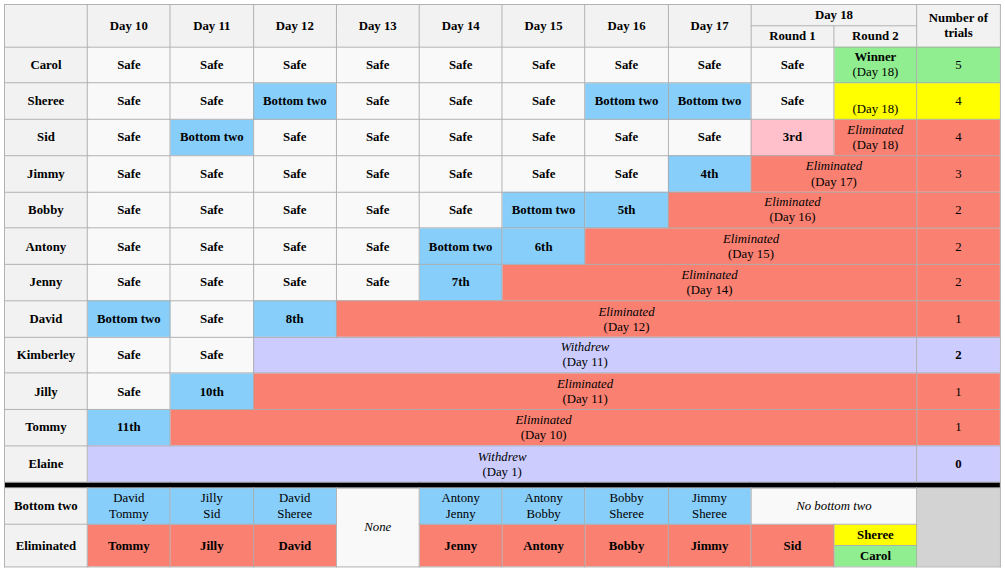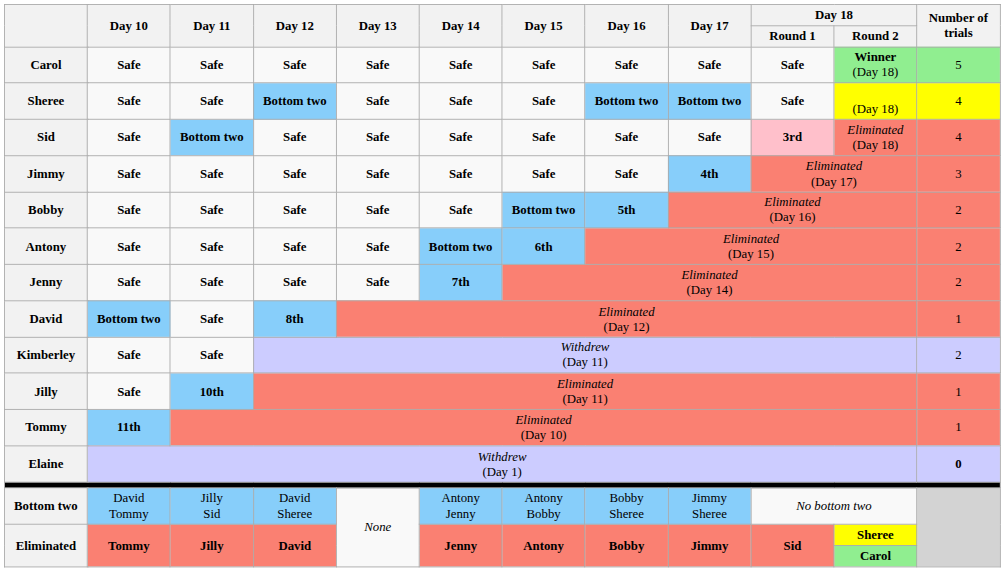(958, 355) bold -> (958, 355) normal
